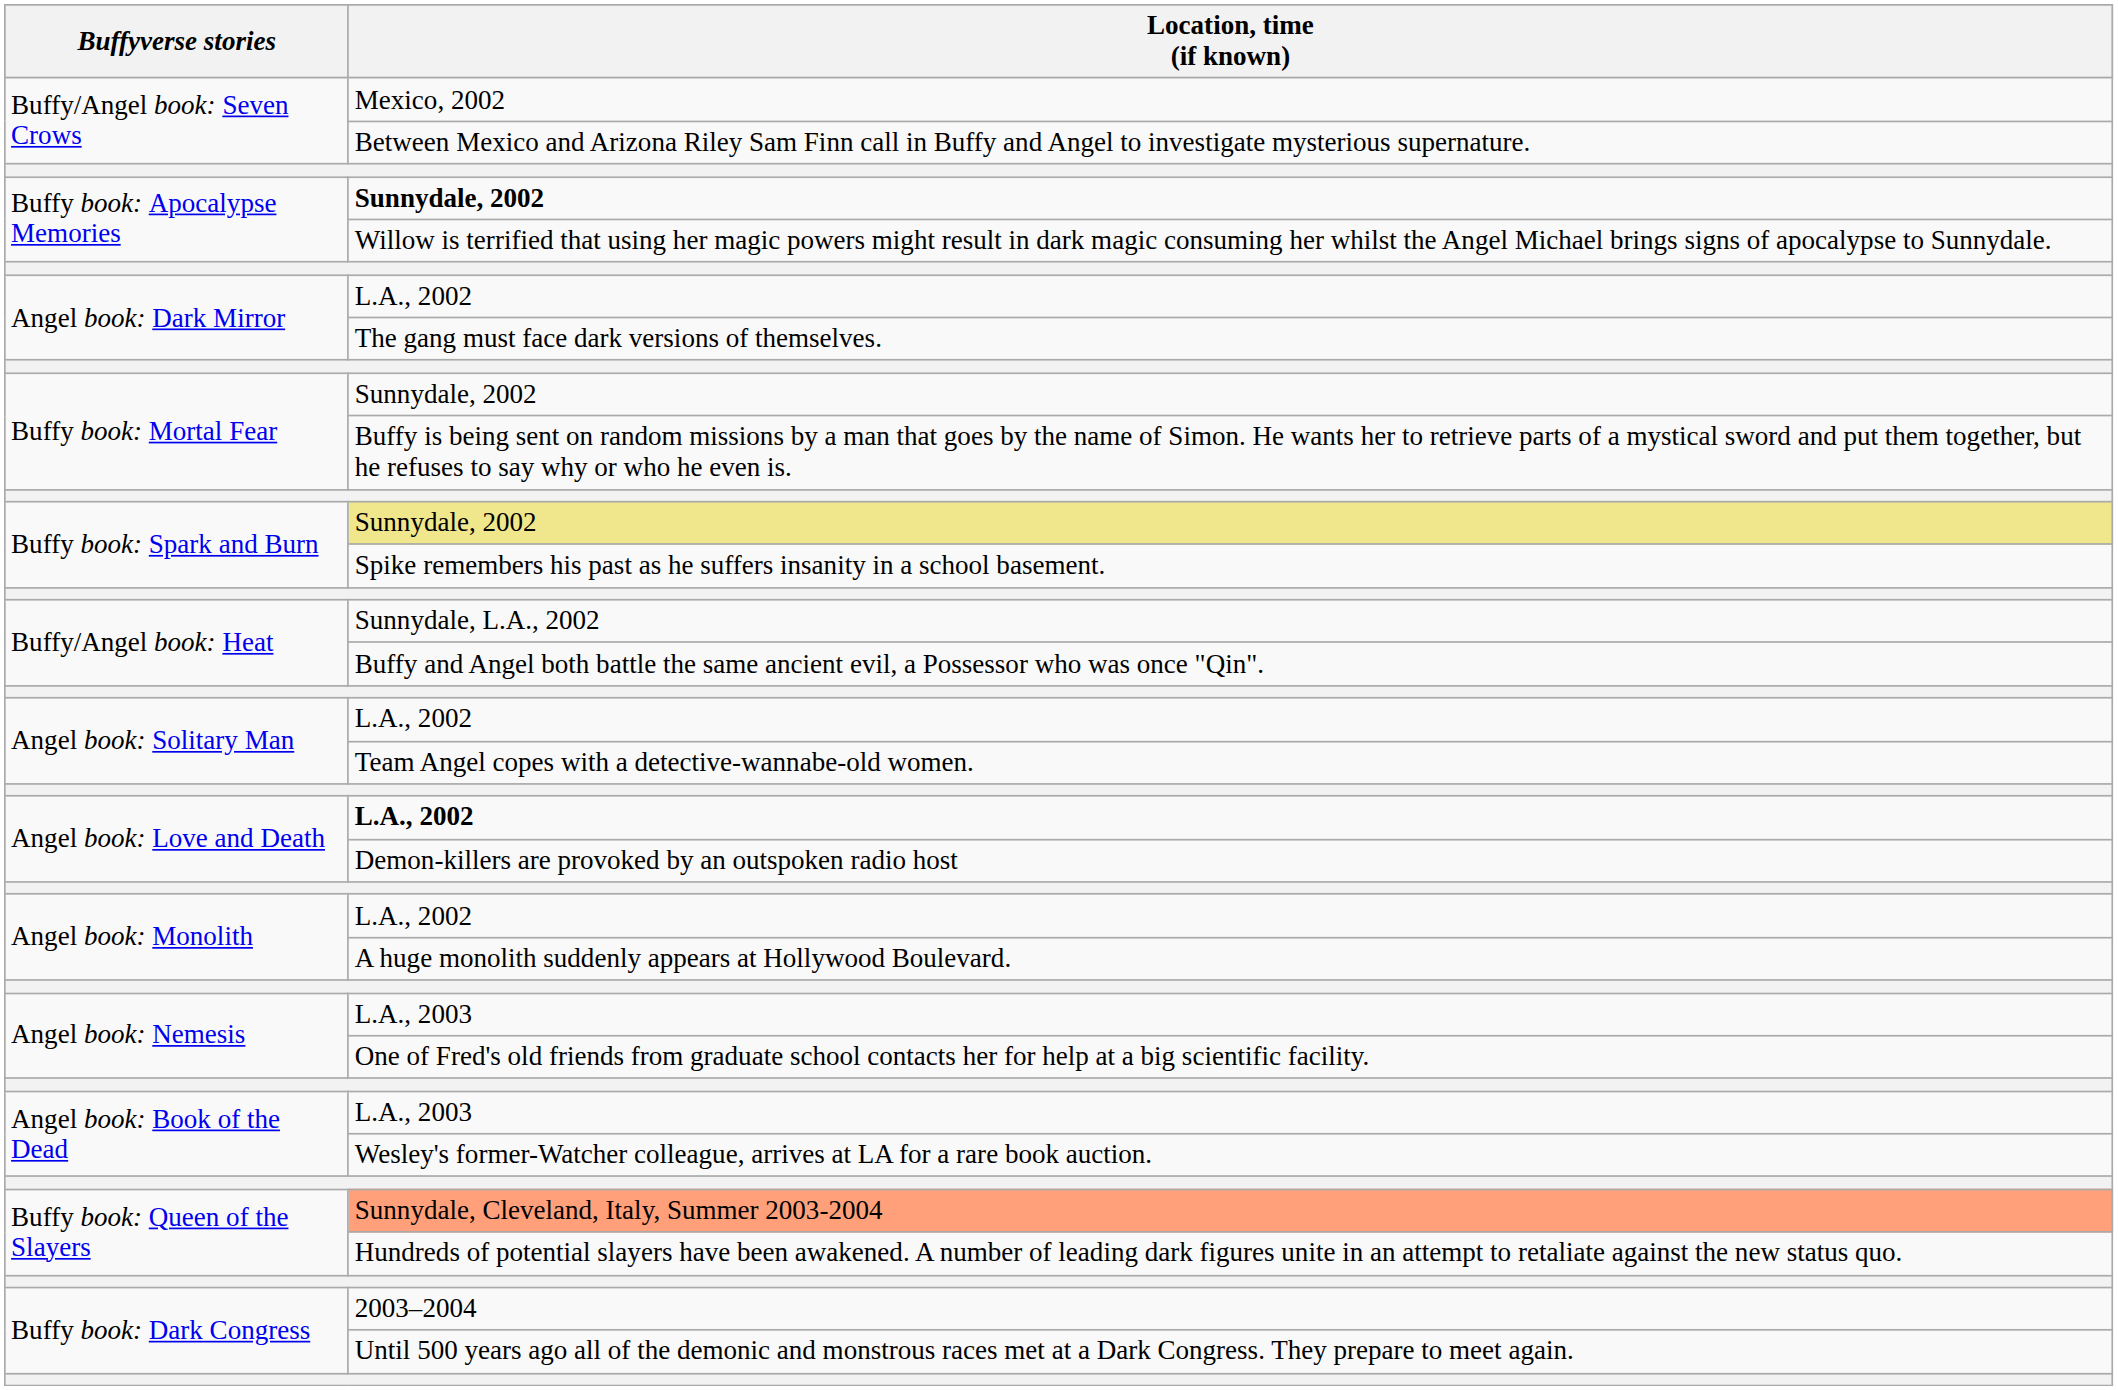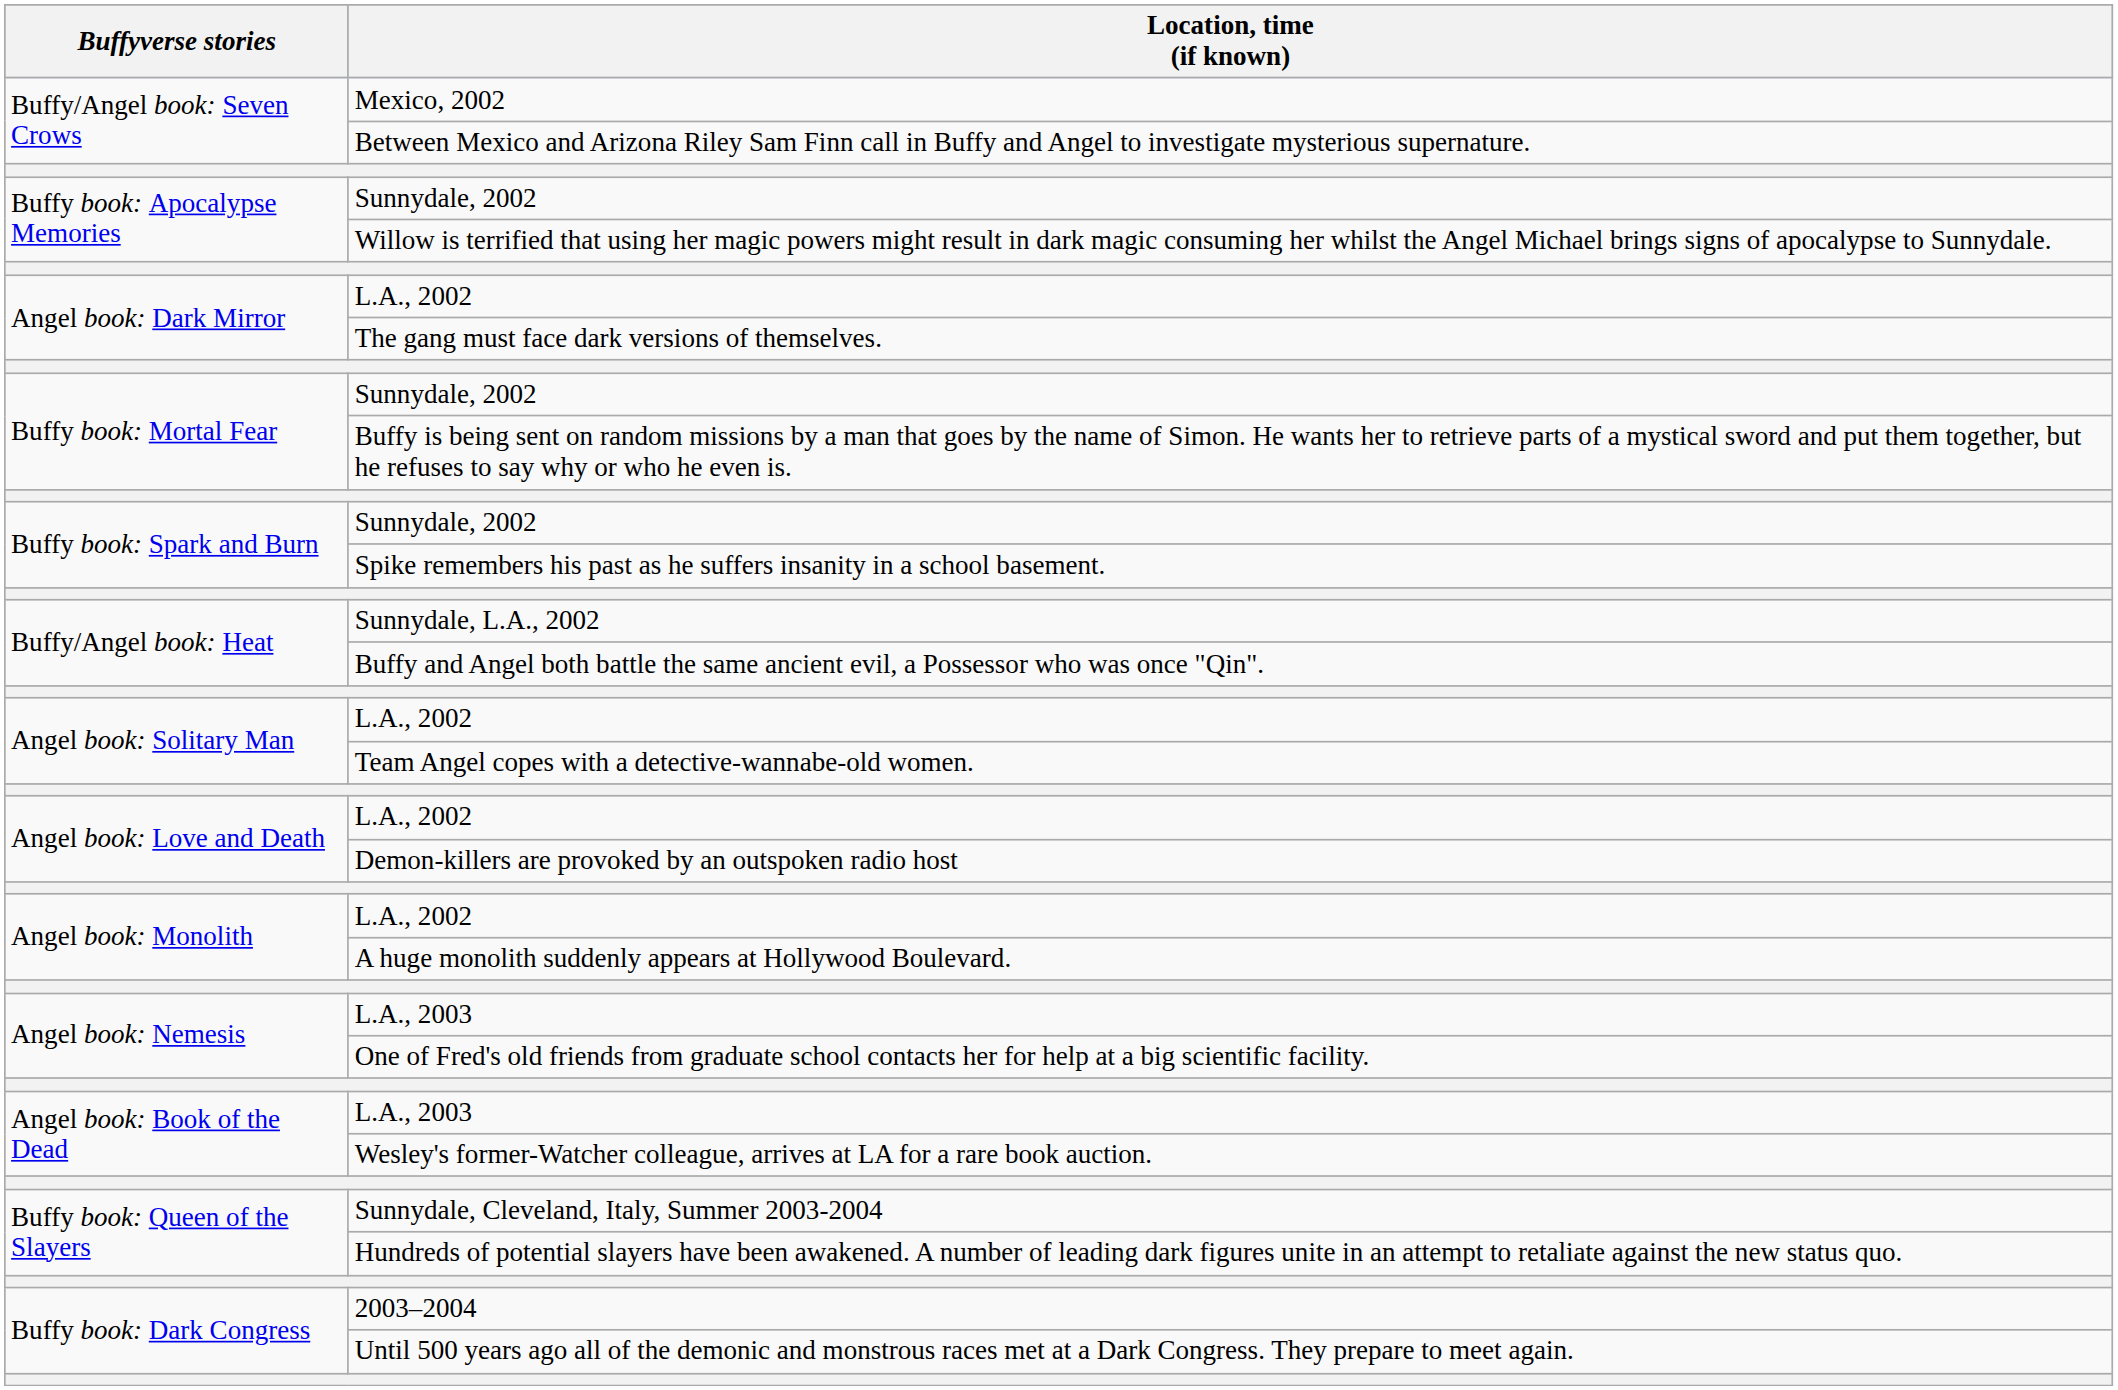(449, 197) bold -> (446, 197) normal
(446, 522) khaki background -> (446, 522) no background
(414, 817) bold -> (413, 817) normal
(619, 1210) lightsalmon background -> (619, 1210) no background
